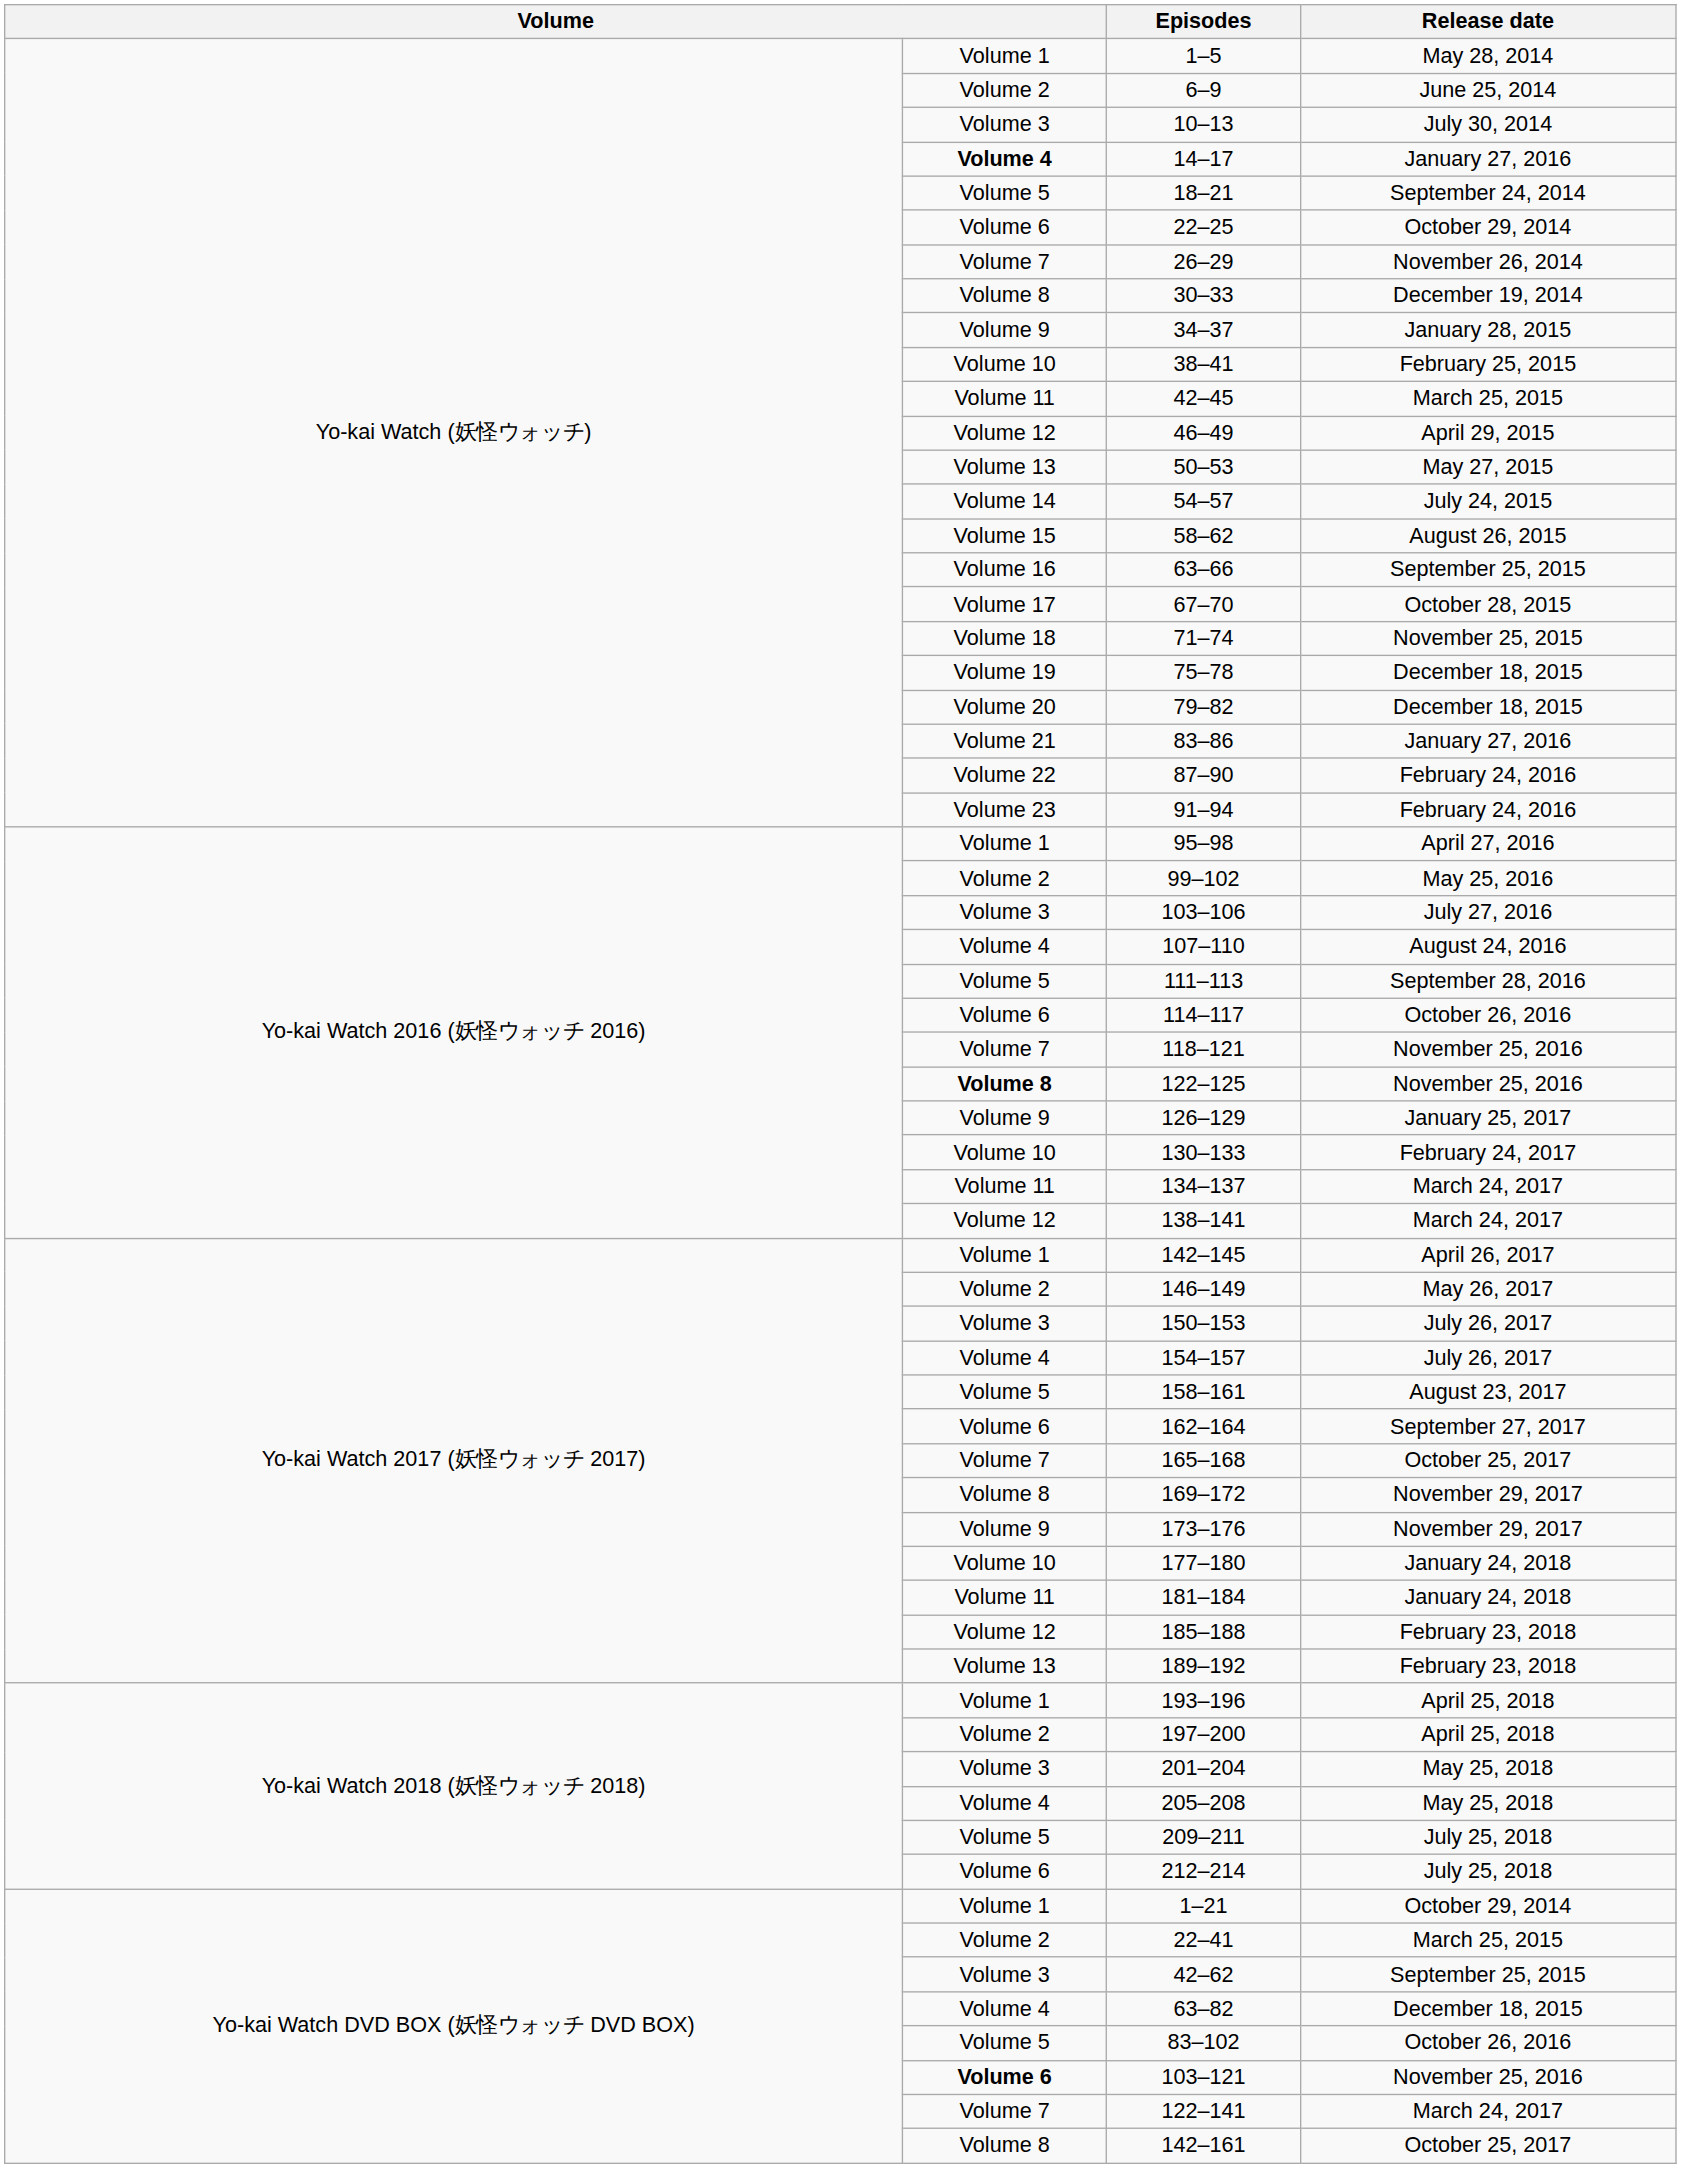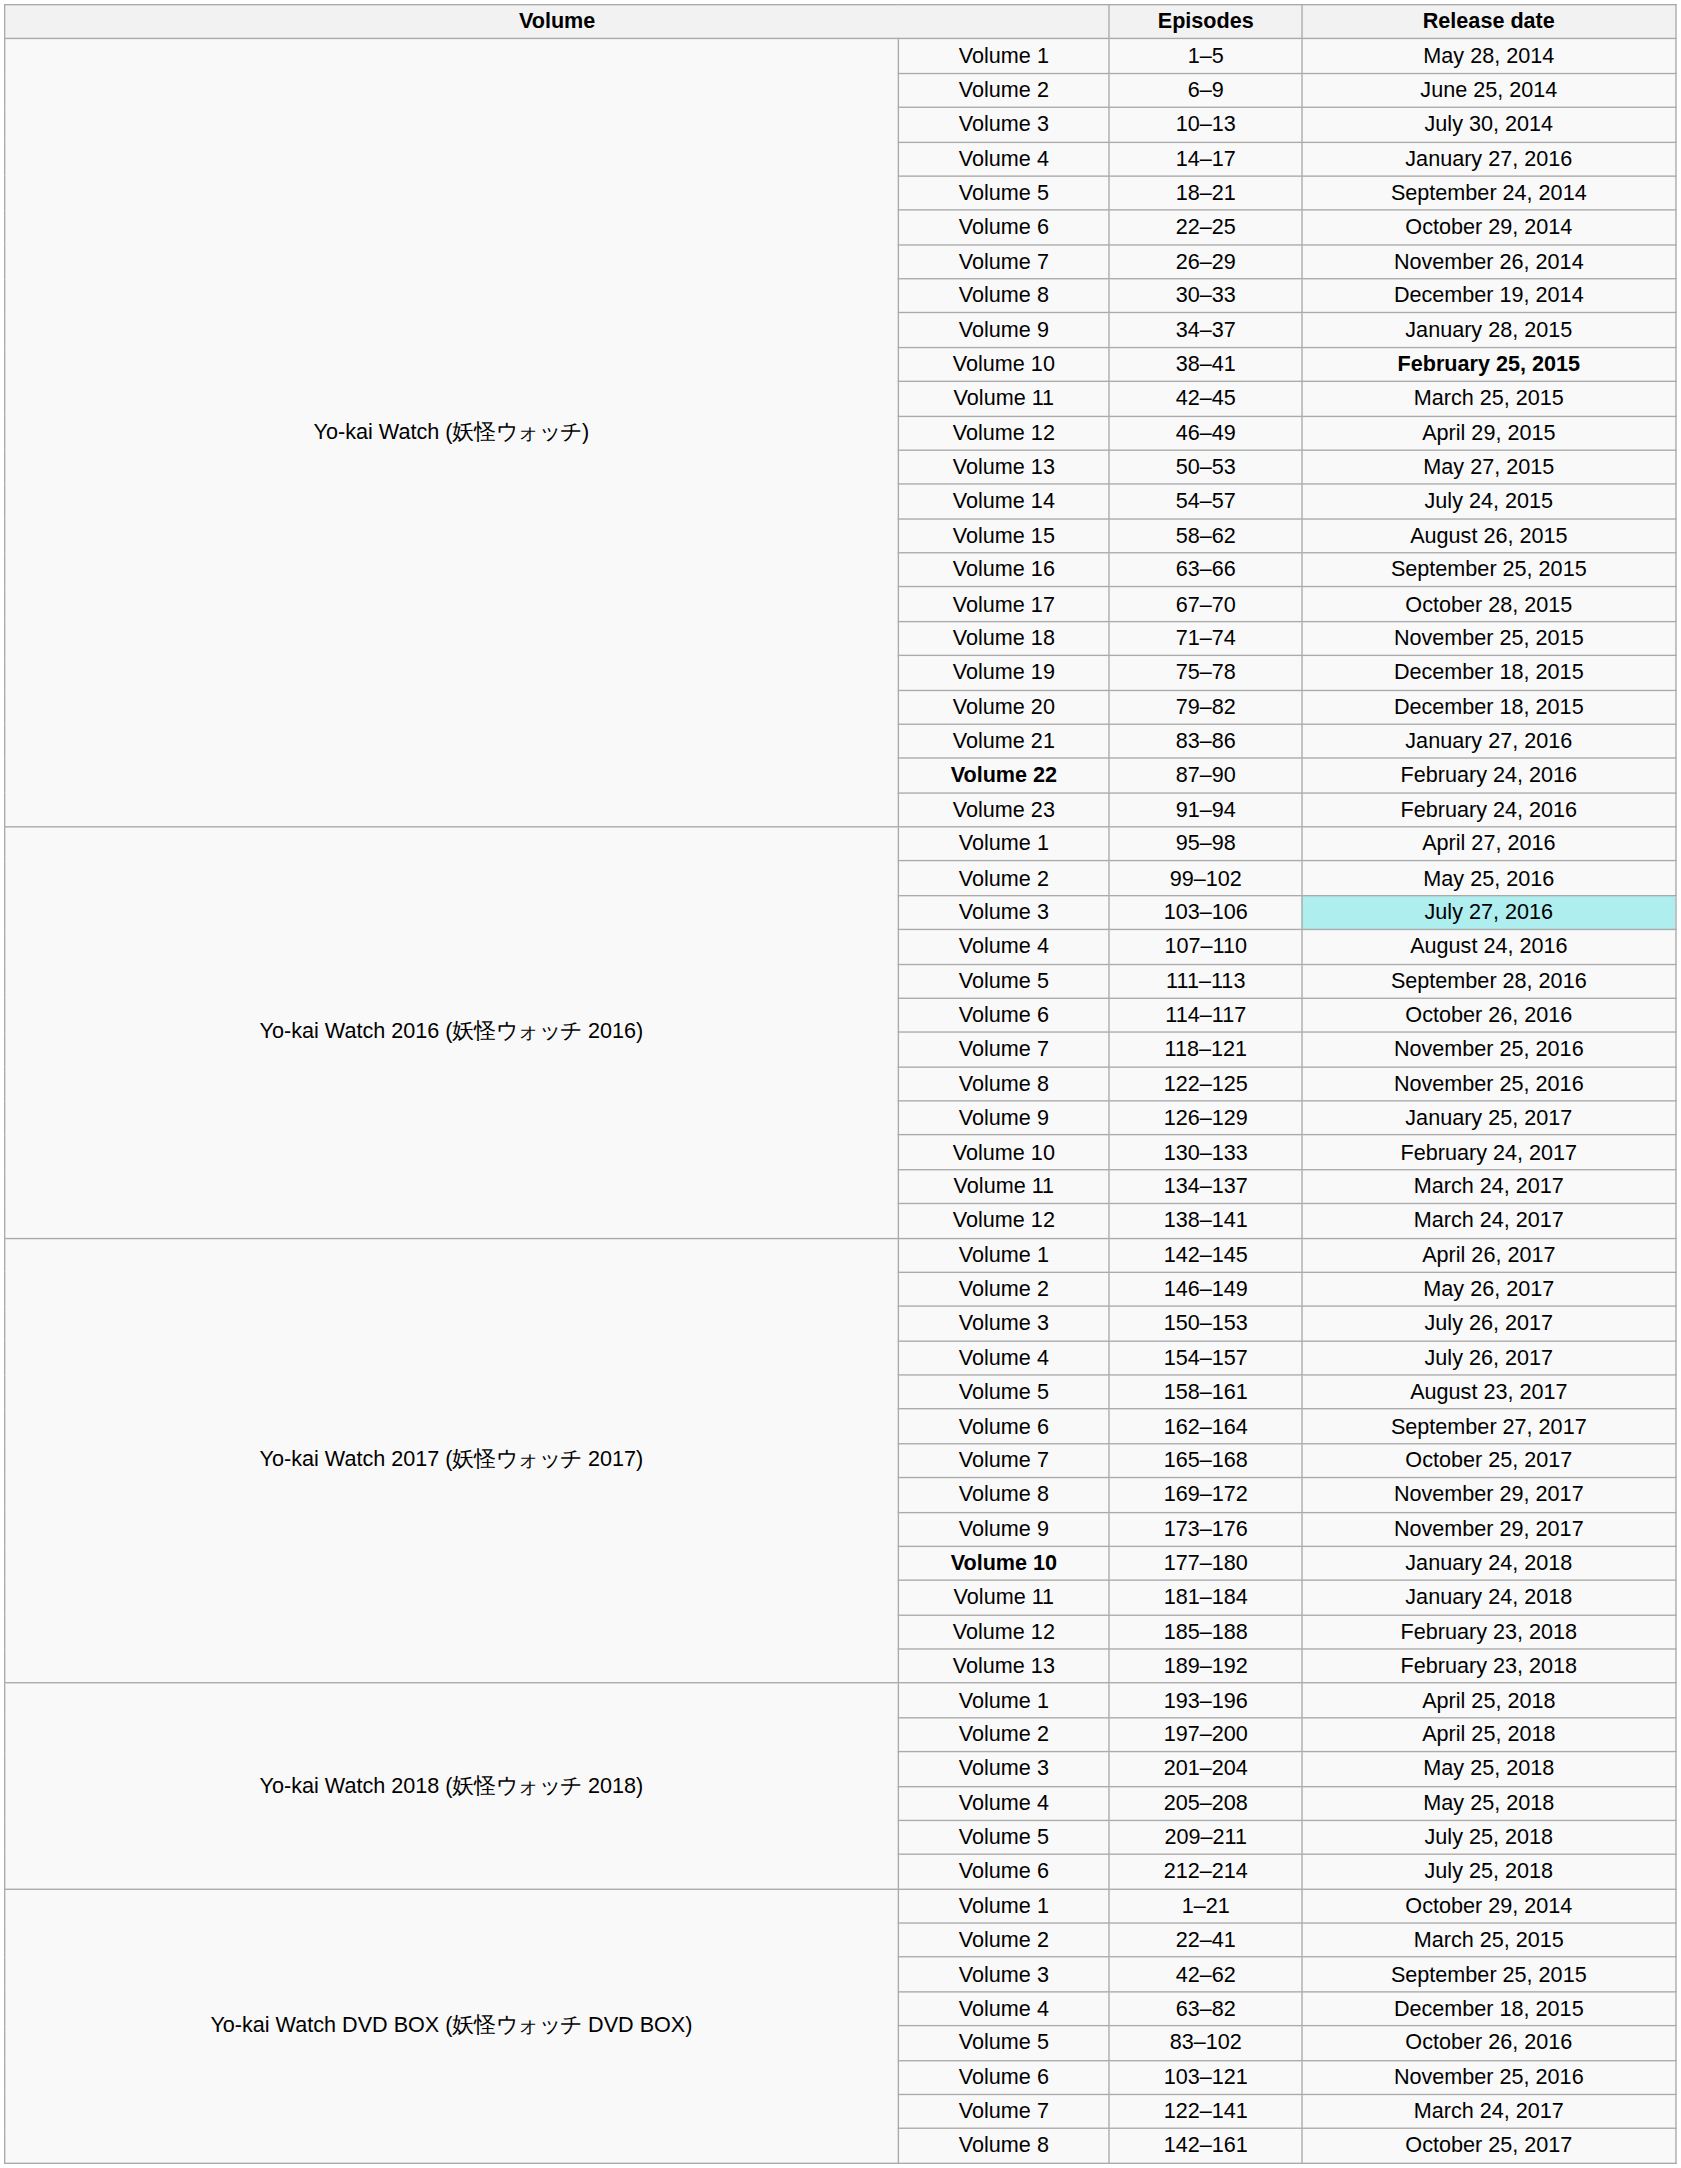(1005, 158) bold -> (1004, 158) normal
(1488, 364) normal -> (1489, 364) bold
(1005, 775) normal -> (1004, 775) bold
(1488, 912) no background -> (1489, 912) paleturquoise background
(1005, 1083) bold -> (1004, 1083) normal
(1005, 1563) normal -> (1004, 1563) bold
(1005, 2077) bold -> (1004, 2077) normal
